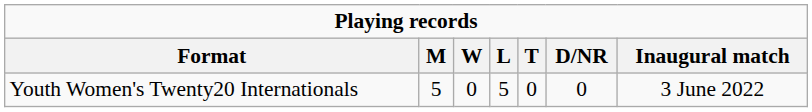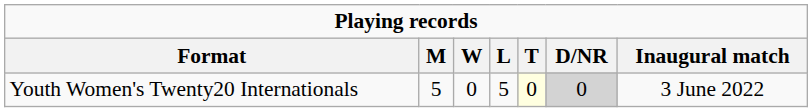(532, 89) no background -> (532, 89) lightyellow background
(582, 89) no background -> (582, 89) lightgrey background
